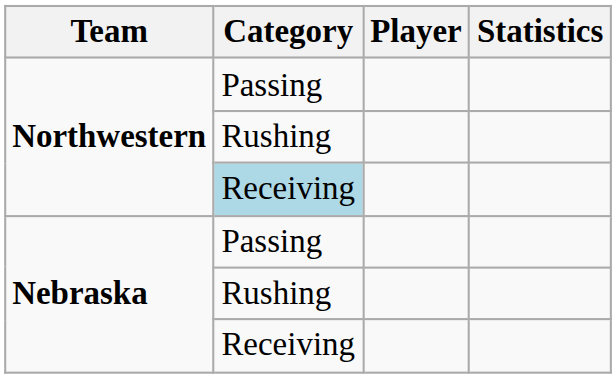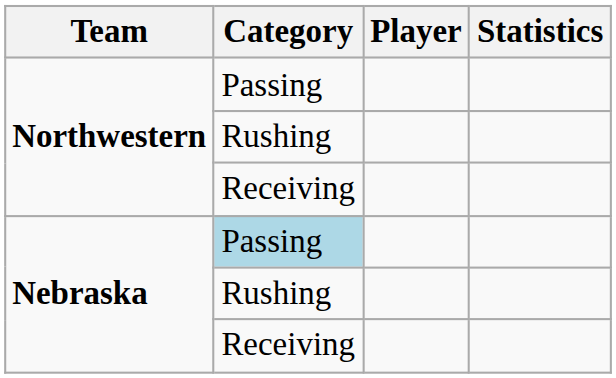(288, 188) lightblue background -> (288, 188) no background
(272, 240) no background -> (272, 240) lightblue background
